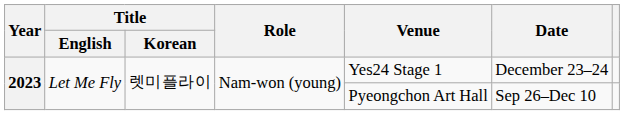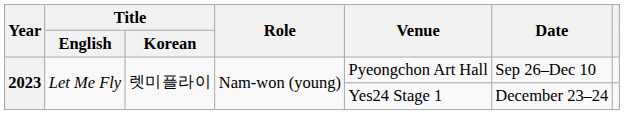(395, 69) Yes24 Stage 1 -> (418, 69) Pyeongchon Art Hall
(552, 69) December 23–24 -> (546, 69) Sep 26–Dec 10
(418, 95) Pyeongchon Art Hall -> (395, 95) Yes24 Stage 1
(546, 95) Sep 26–Dec 10 -> (552, 95) December 23–24
